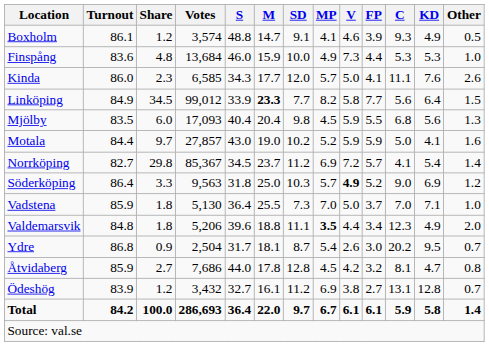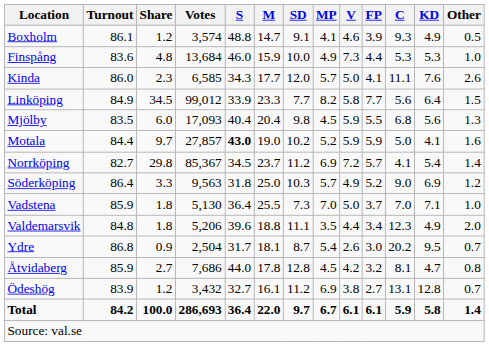(269, 99) bold -> (269, 99) normal
(239, 141) normal -> (239, 141) bold
(351, 183) bold -> (351, 183) normal
(328, 225) bold -> (328, 225) normal
